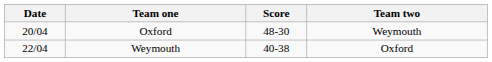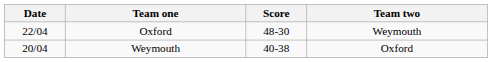(35, 31) 20/04 -> (35, 31) 22/04
(35, 48) 22/04 -> (35, 48) 20/04
